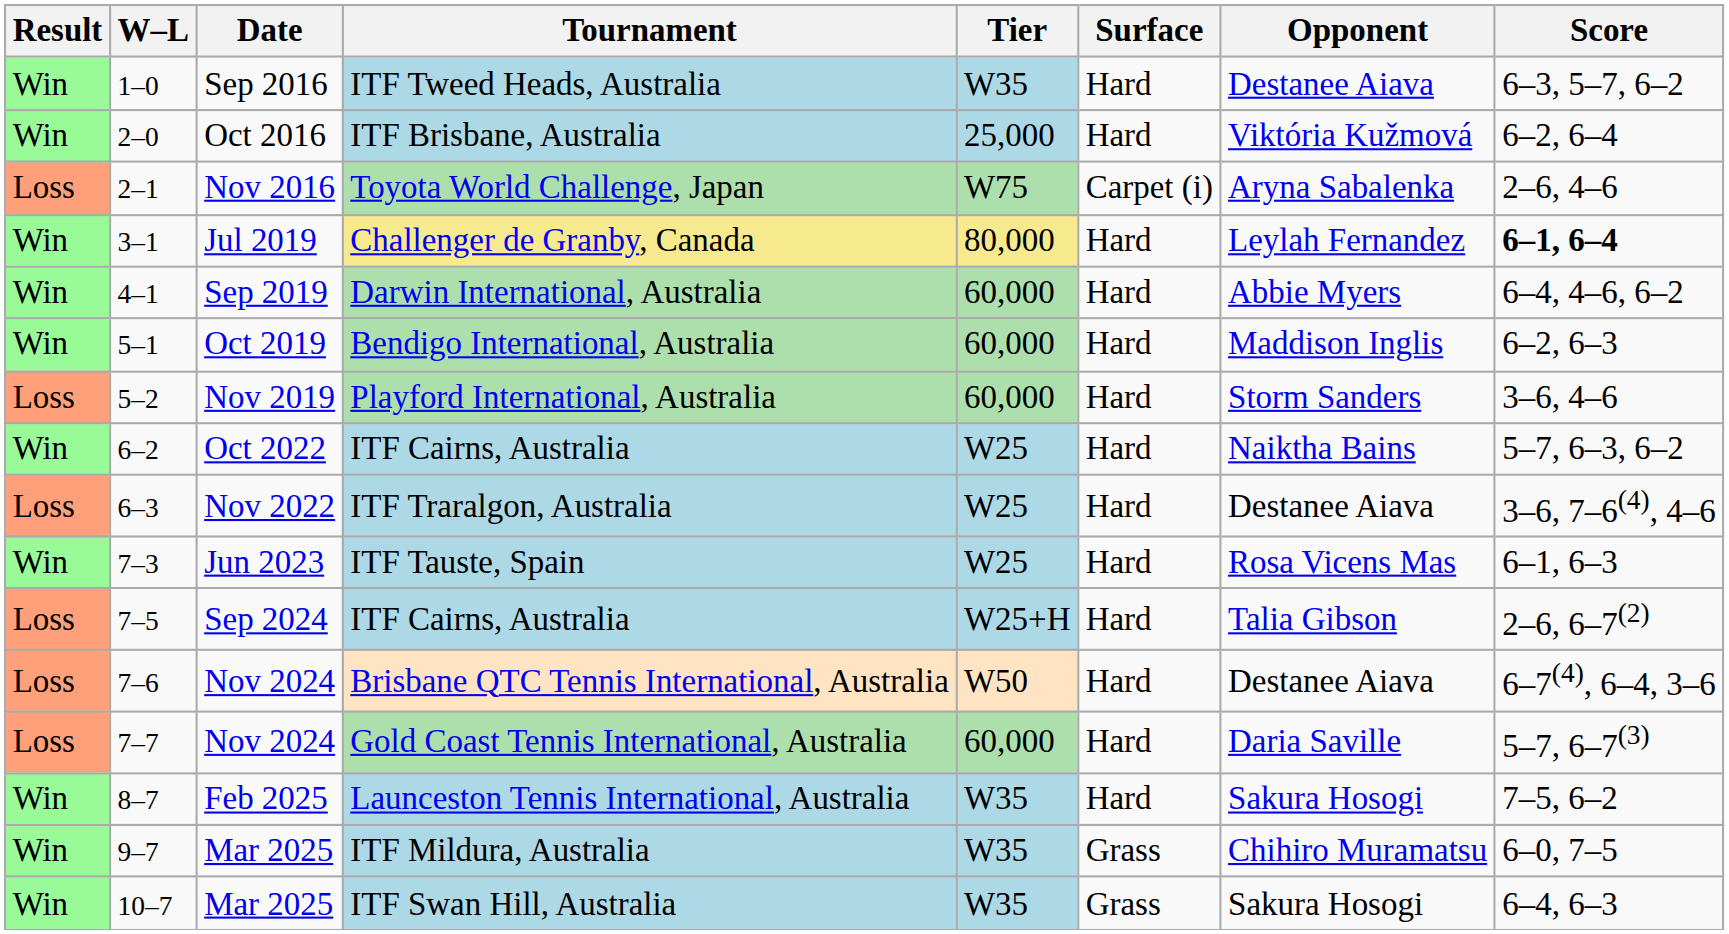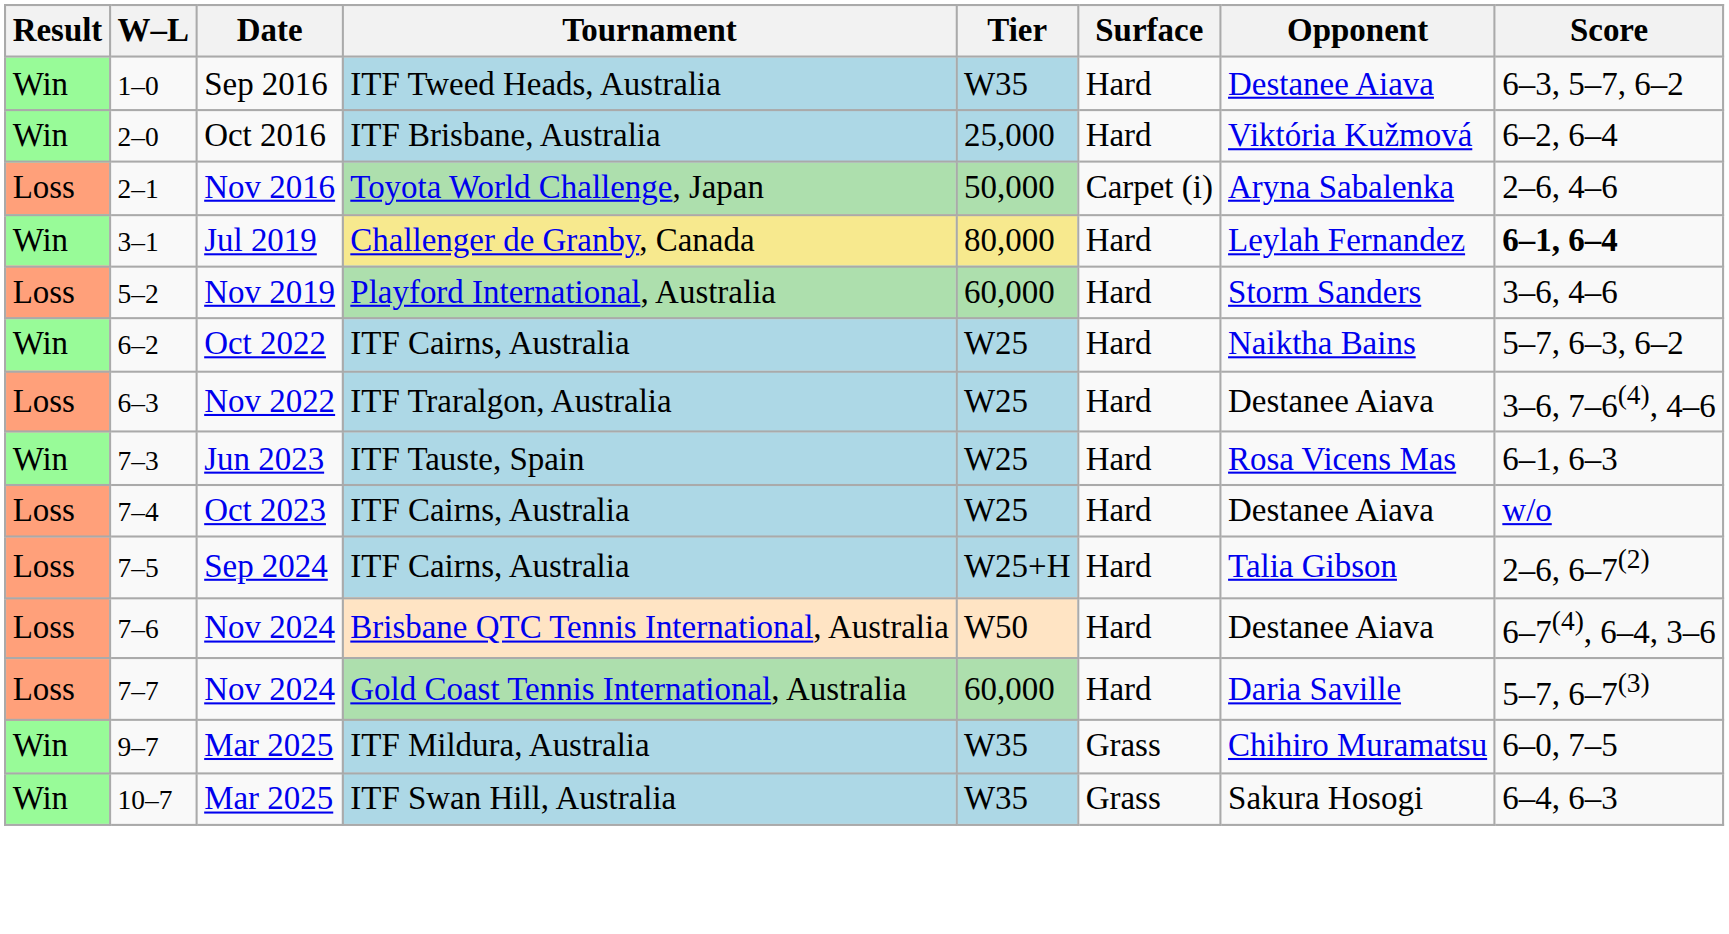(996, 187) W75 -> (1009, 187) 50,000
- row: (138, 294)
- row: (138, 346)
+ row: (138, 512)
- row: (138, 800)
